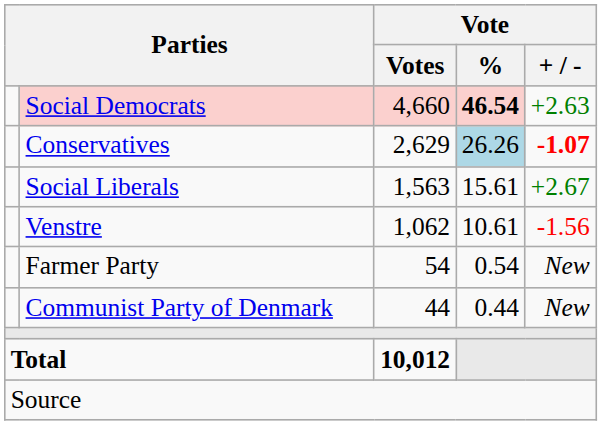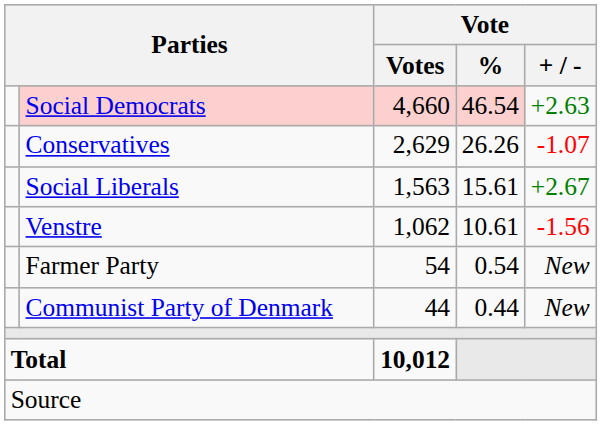(490, 105) bold -> (490, 105) normal
(490, 145) lightblue background -> (490, 145) no background
(563, 145) bold -> (563, 145) normal
